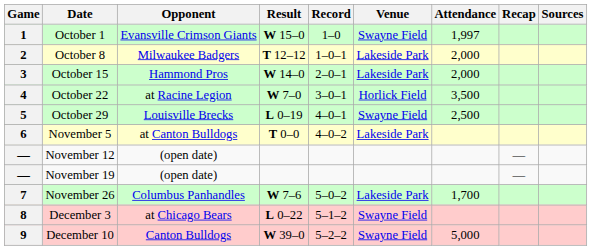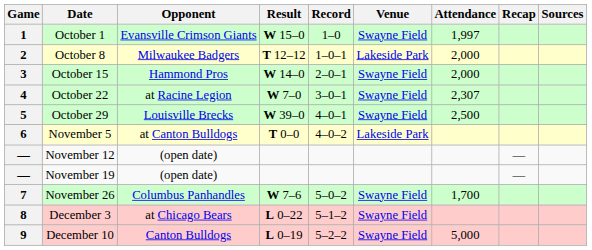(393, 74) Lakeside Park -> (393, 74) Swayne Field
(393, 94) Horlick Field -> (393, 94) Swayne Field
(465, 94) 3,500 -> (465, 94) 2,307
(284, 114) L 0–19 -> (284, 114) W 39–0
(393, 194) Lakeside Park -> (393, 194) Swayne Field
(284, 235) W 39–0 -> (284, 235) L 0–19
